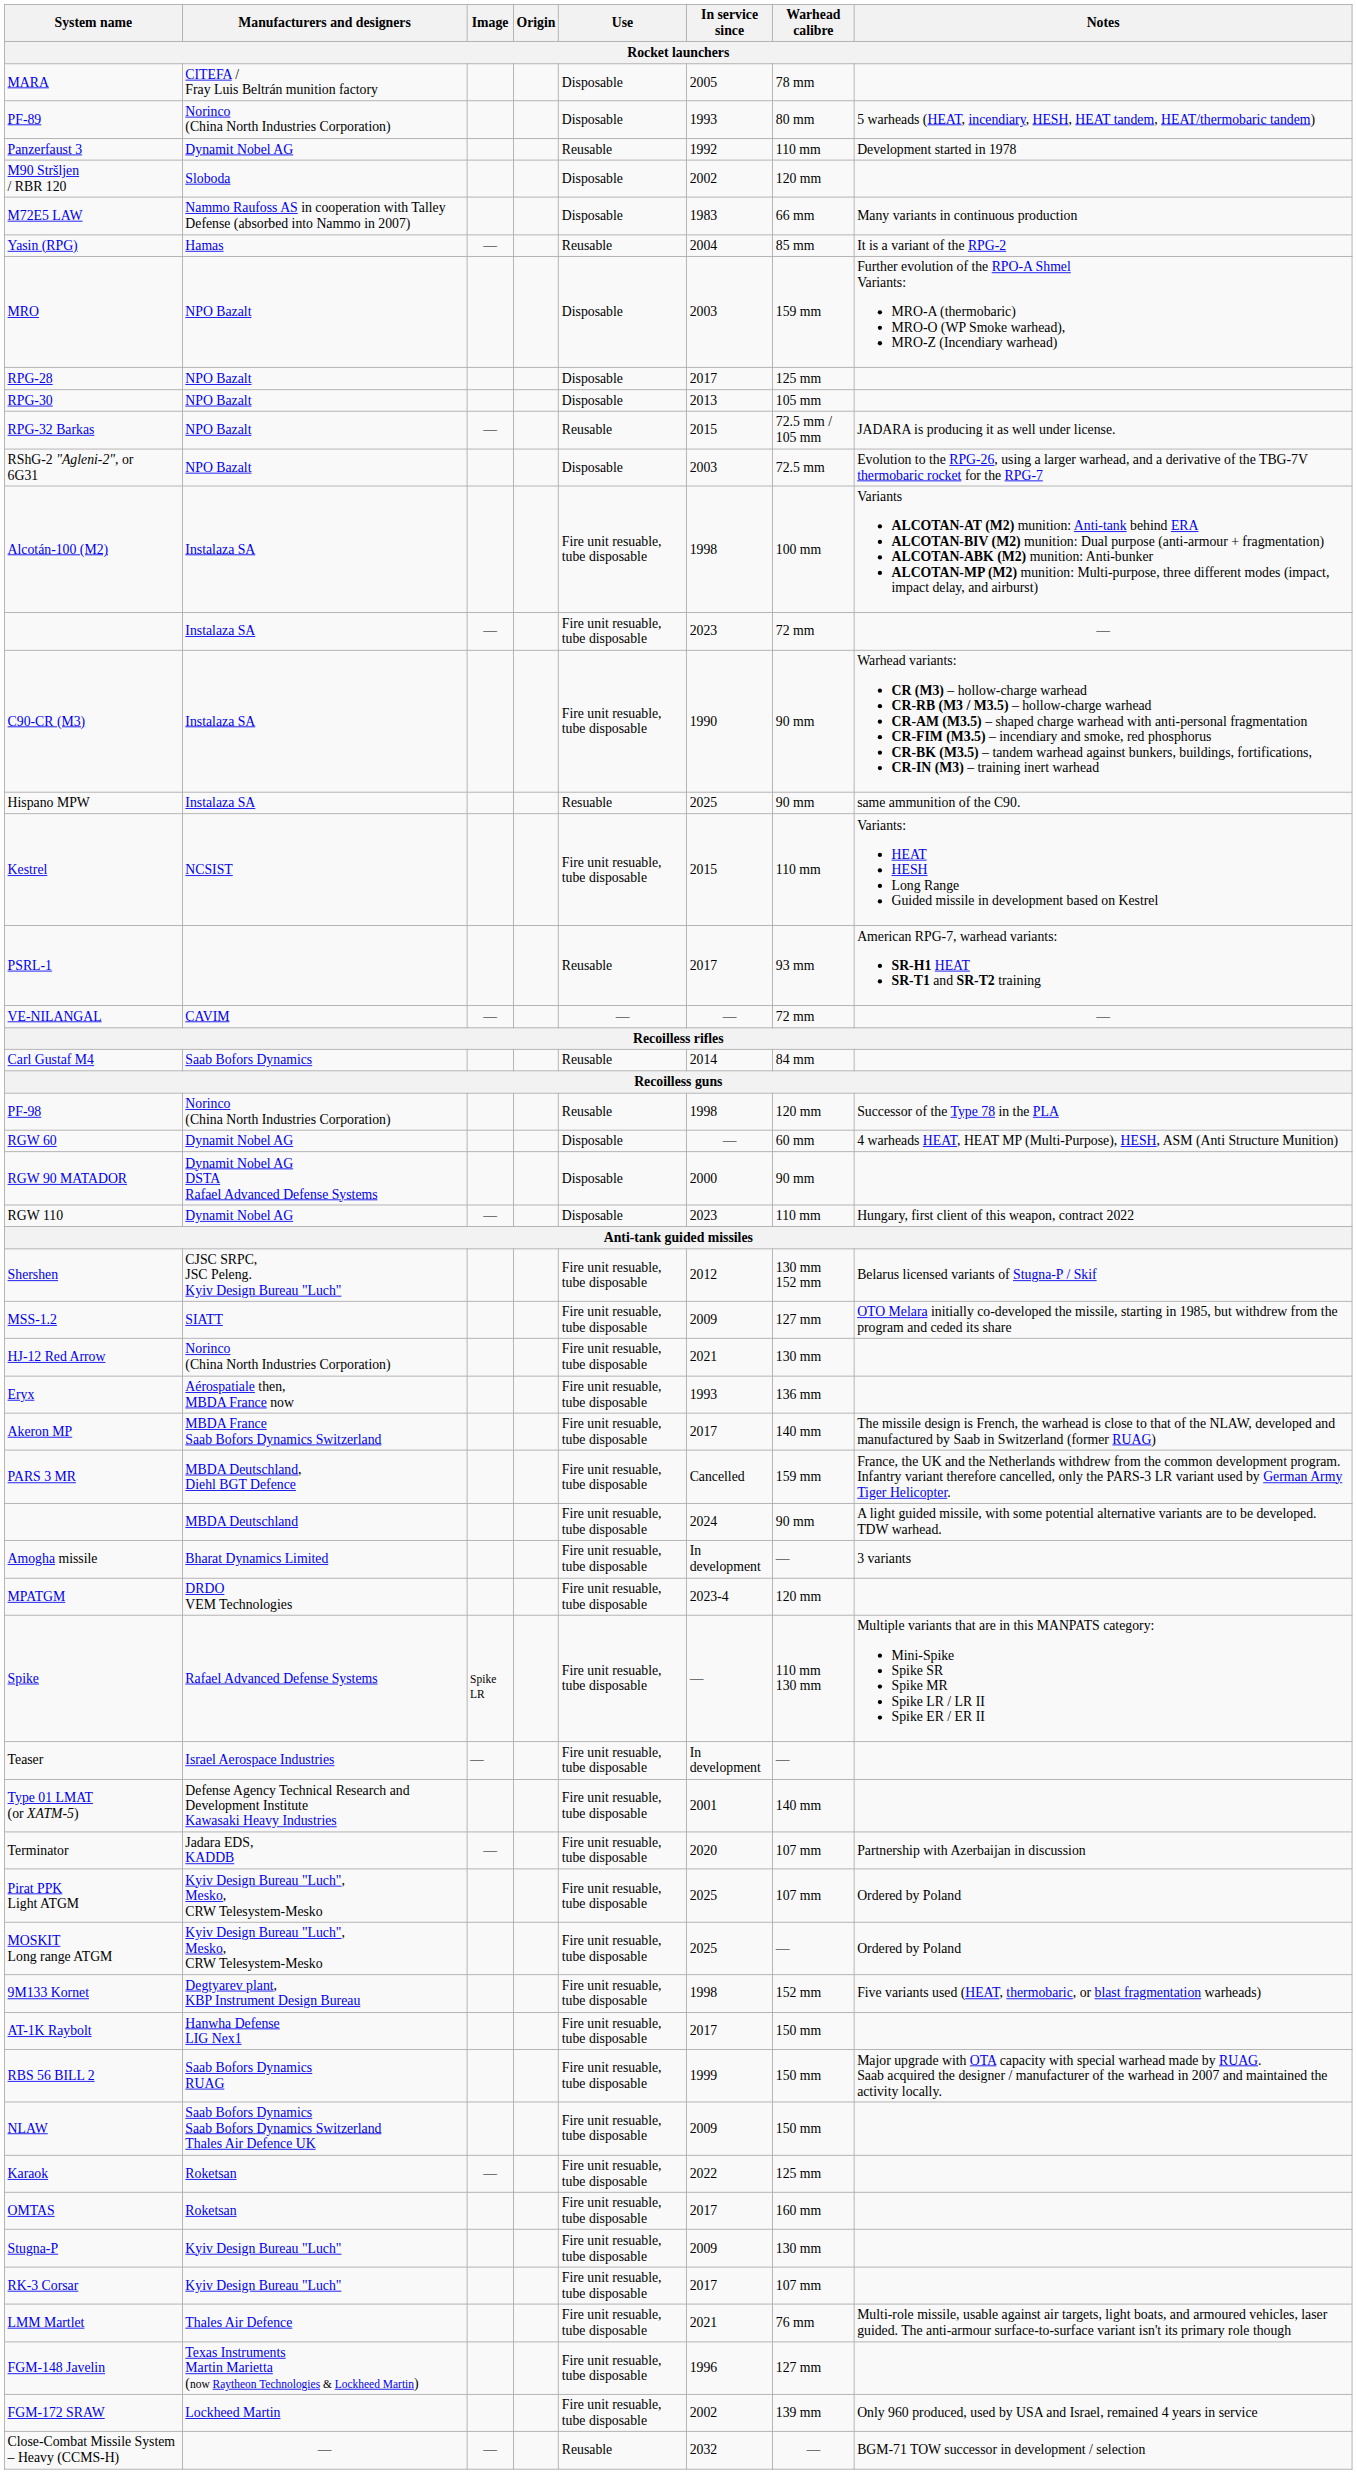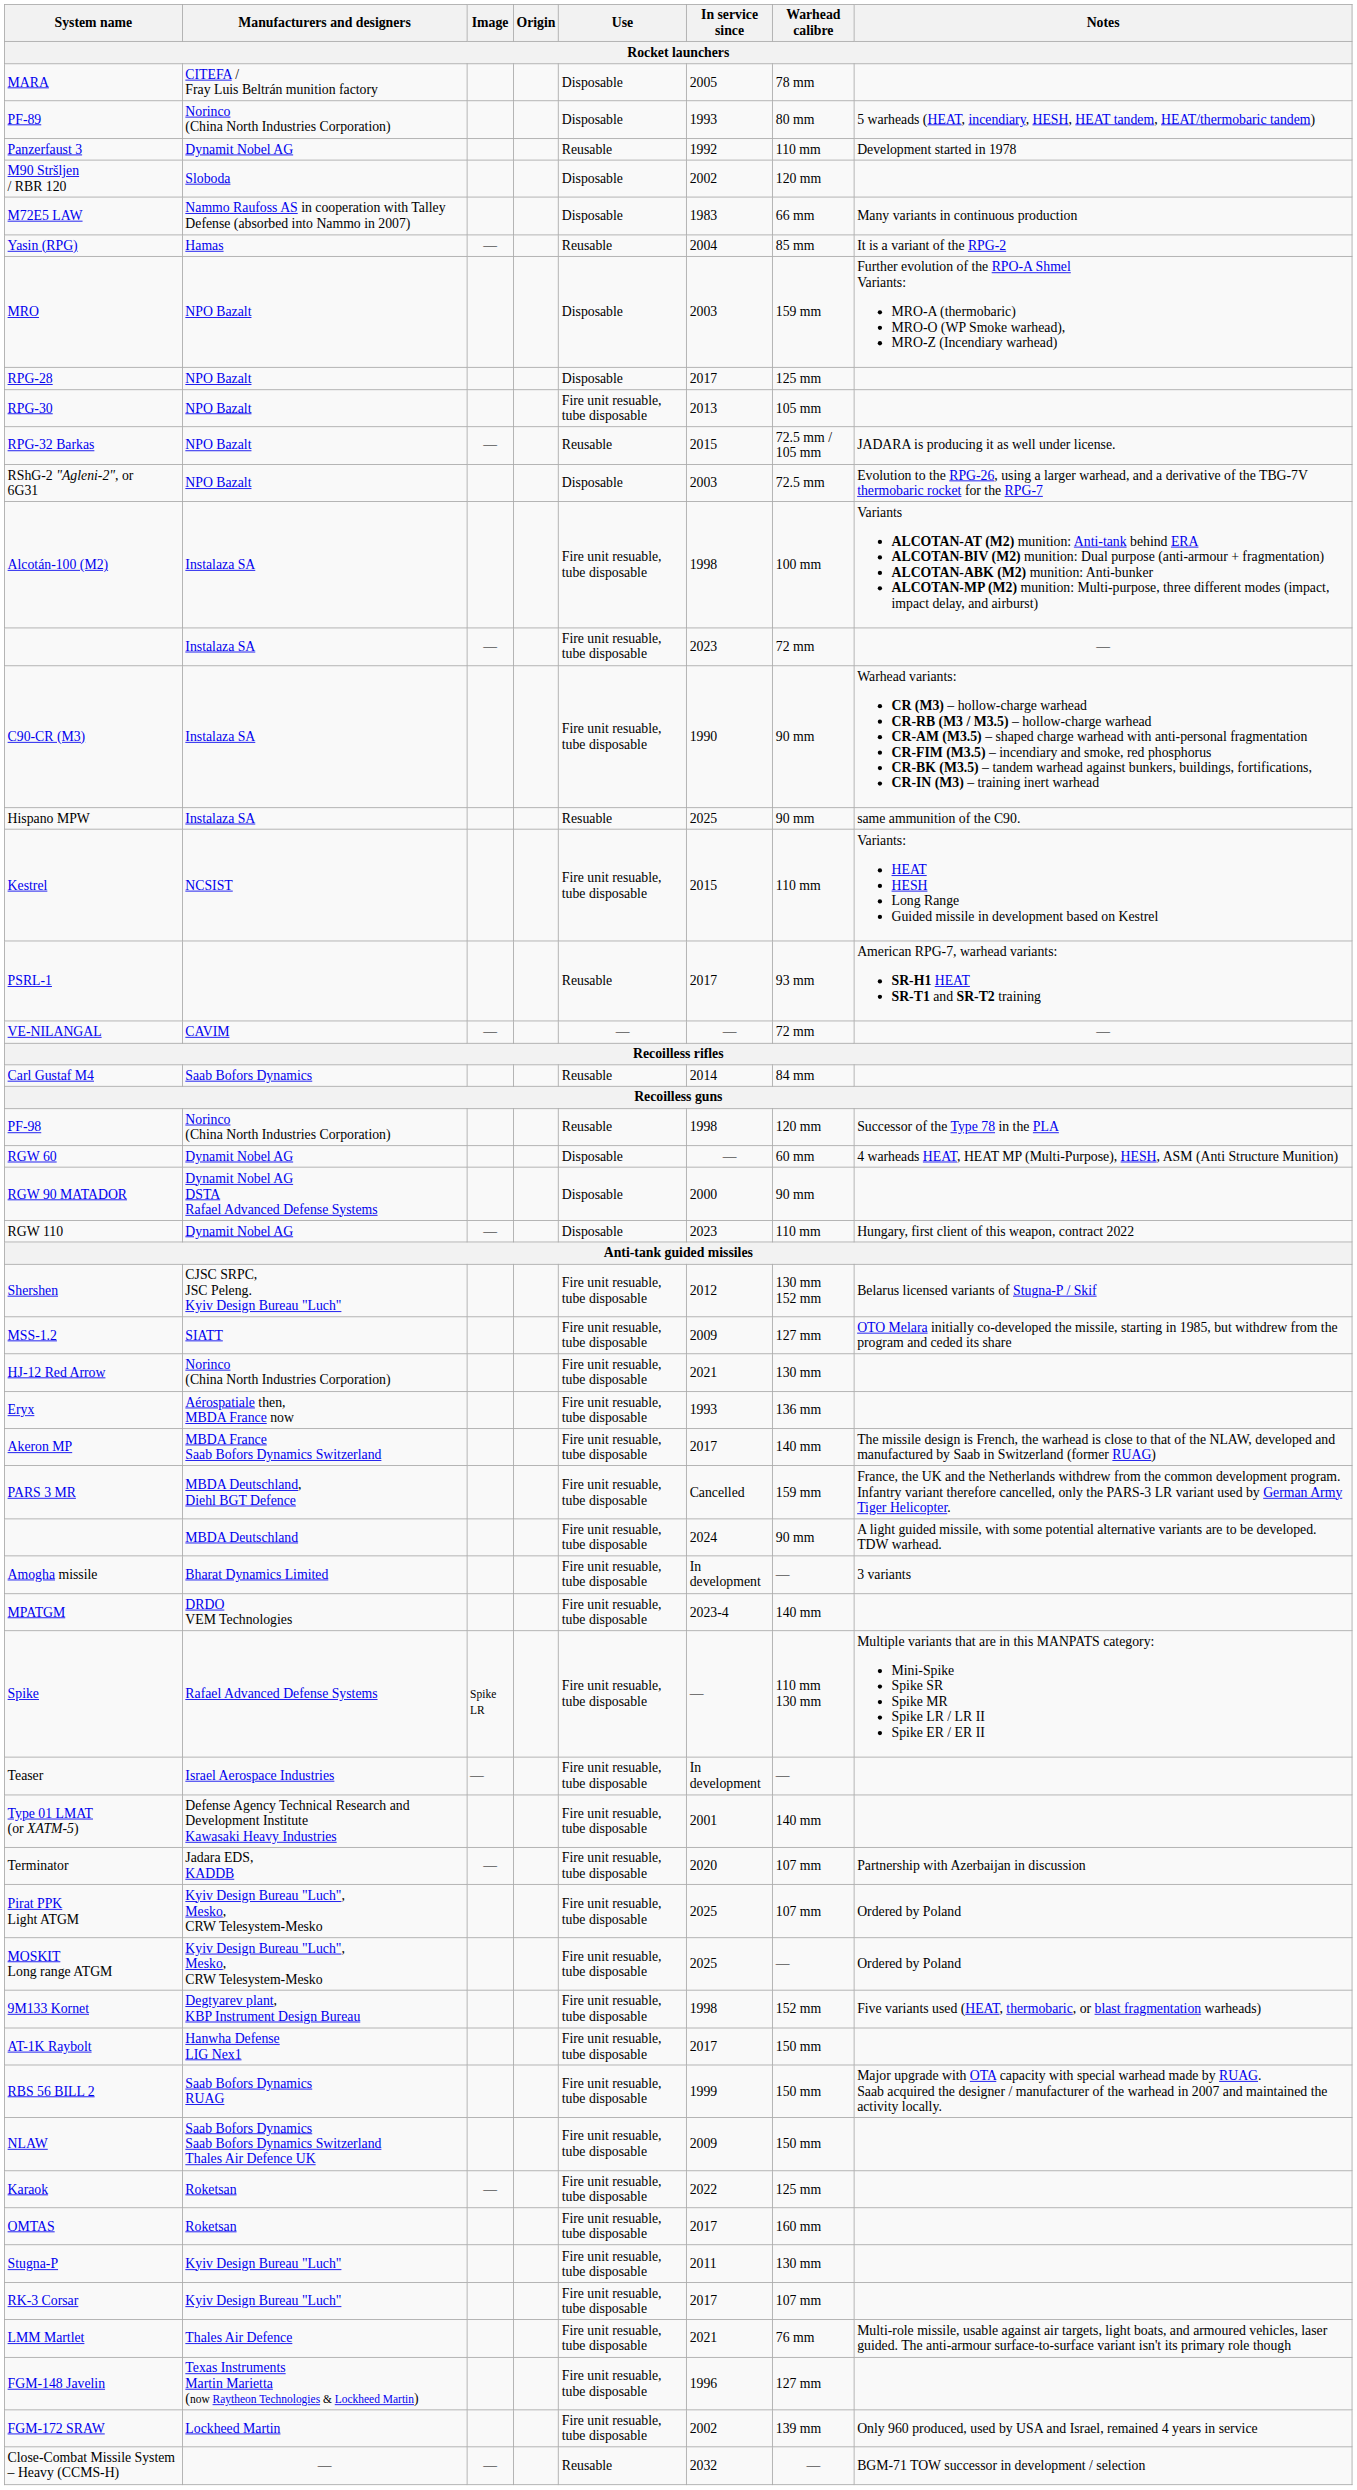(592, 400) Disposable -> (612, 408) Fire unit resuable, tube disposable
(799, 1596) 120 mm -> (799, 1612) 140 mm
(703, 2248) 2009 -> (703, 2263) 2011
